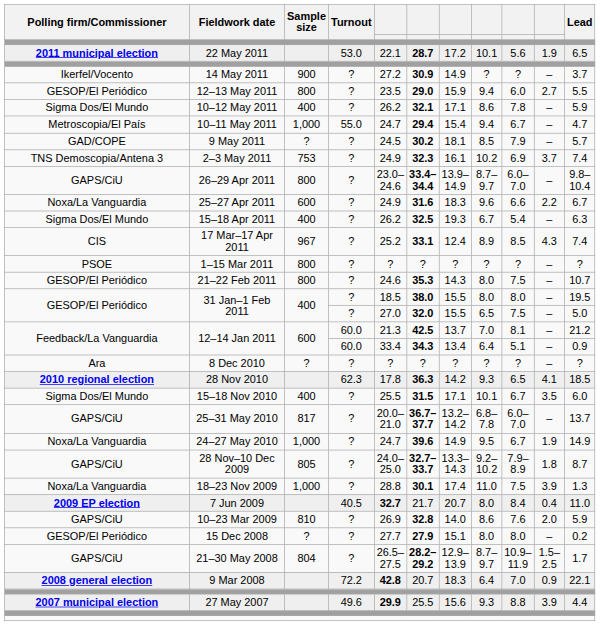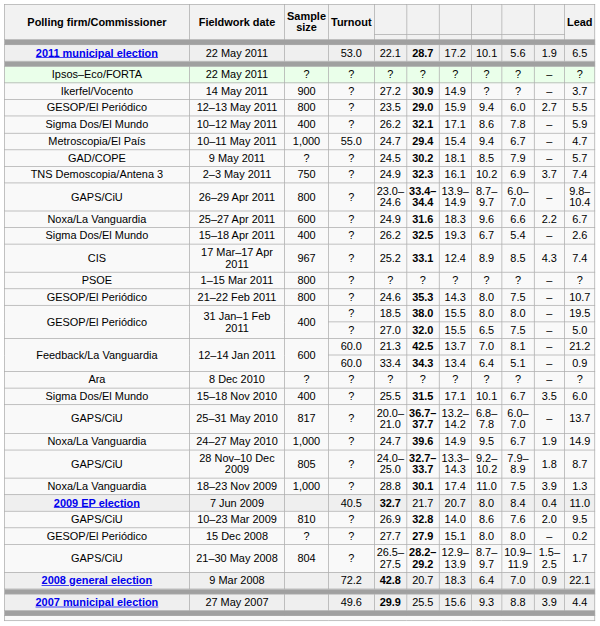+ row: (97, 75)
(307, 158) 753 -> (307, 174) 750
(580, 219) 6.3 -> (580, 236) 2.6
- row: (97, 380)
(580, 519) 5.9 -> (580, 519) 9.5
